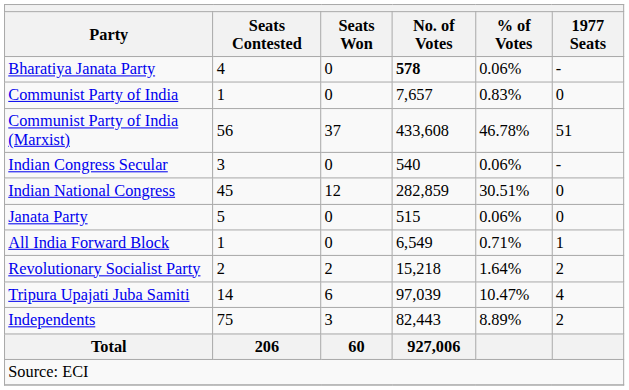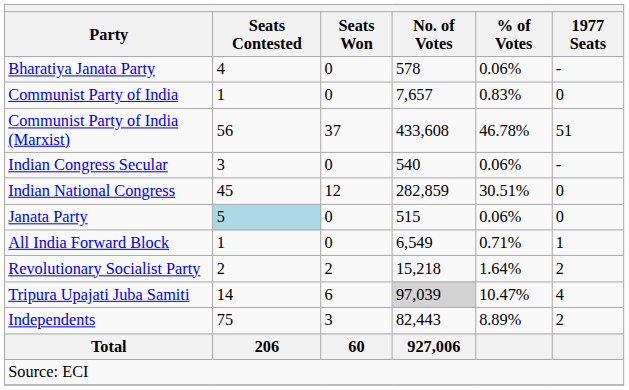(408, 69) bold -> (408, 69) normal
(221, 216) no background -> (221, 216) lightblue background
(418, 294) no background -> (418, 294) lightgrey background
